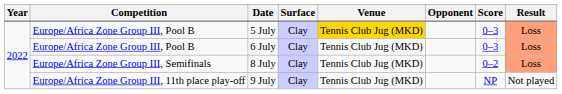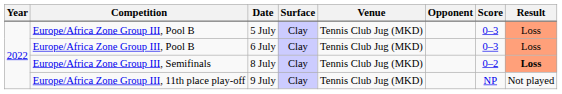(371, 30) gold background -> (371, 30) no background
(531, 63) normal -> (531, 63) bold
